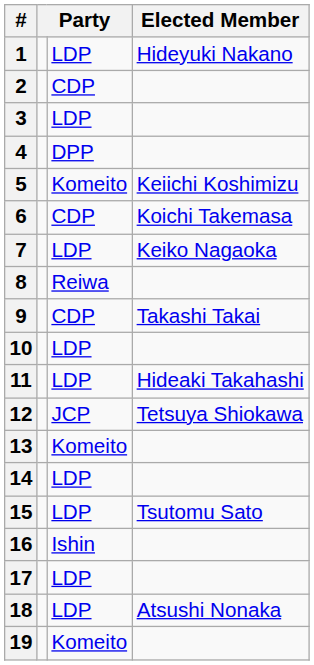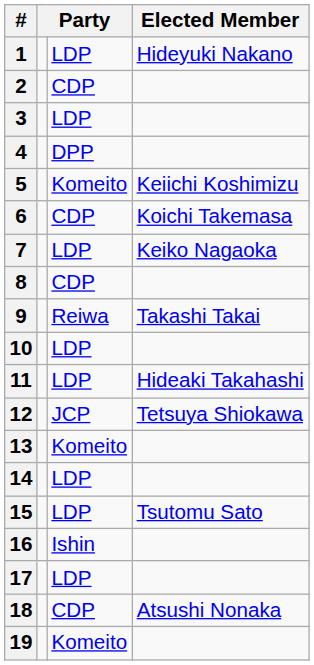(80, 282) Reiwa -> (73, 282) CDP
(73, 315) CDP -> (80, 315) Reiwa
(71, 610) LDP -> (73, 610) CDP
